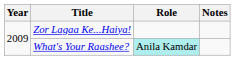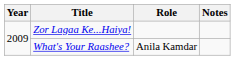(167, 47) paleturquoise background -> (167, 47) no background
